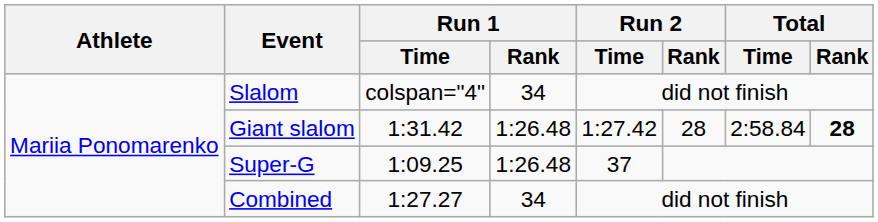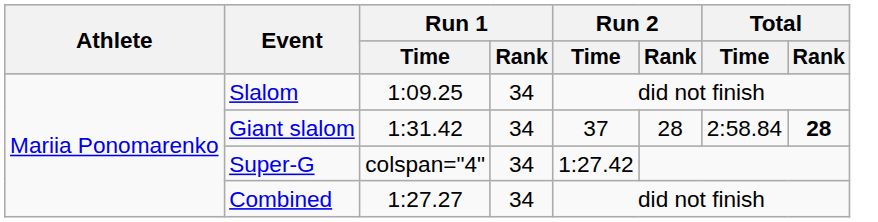(425, 92) colspan="4" -> (425, 92) 1:09.25
(533, 128) 1:26.48 -> (522, 128) 34
(619, 128) 1:27.42 -> (596, 128) 37
(425, 164) 1:09.25 -> (425, 164) colspan="4"
(533, 164) 1:26.48 -> (522, 164) 34
(619, 164) 37 -> (596, 164) 1:27.42
